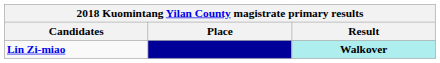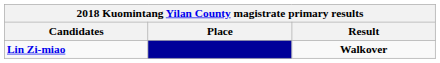(364, 49) paleturquoise background -> (364, 49) no background
